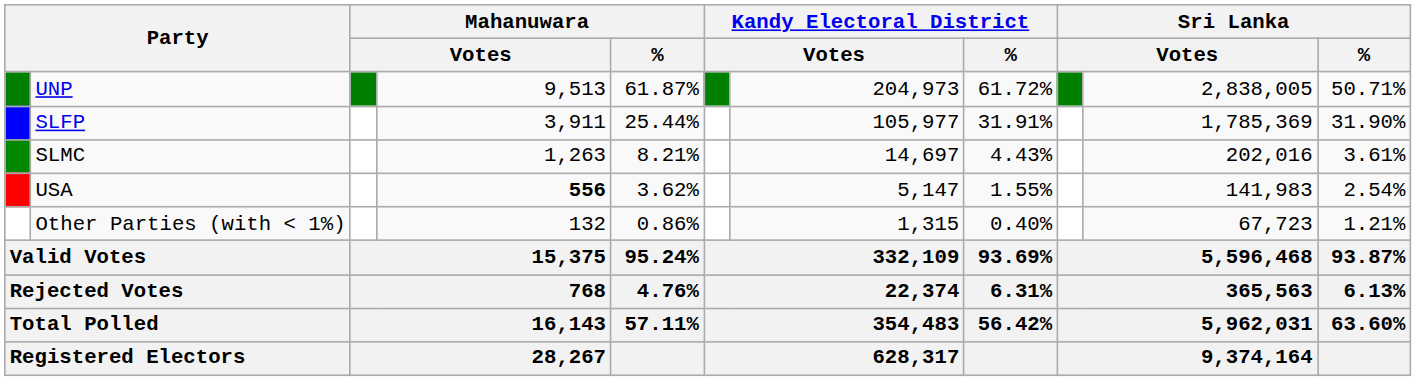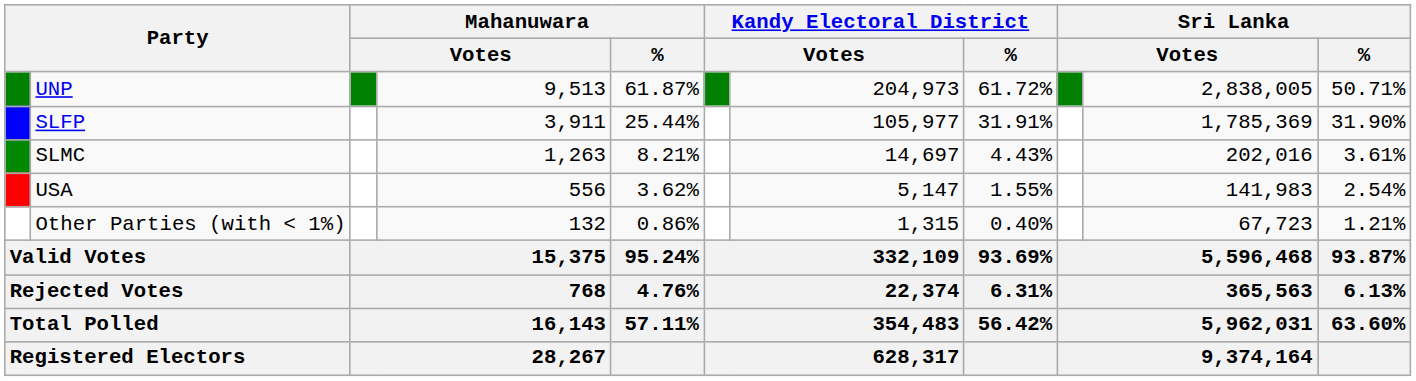(587, 190) bold -> (587, 190) normal
